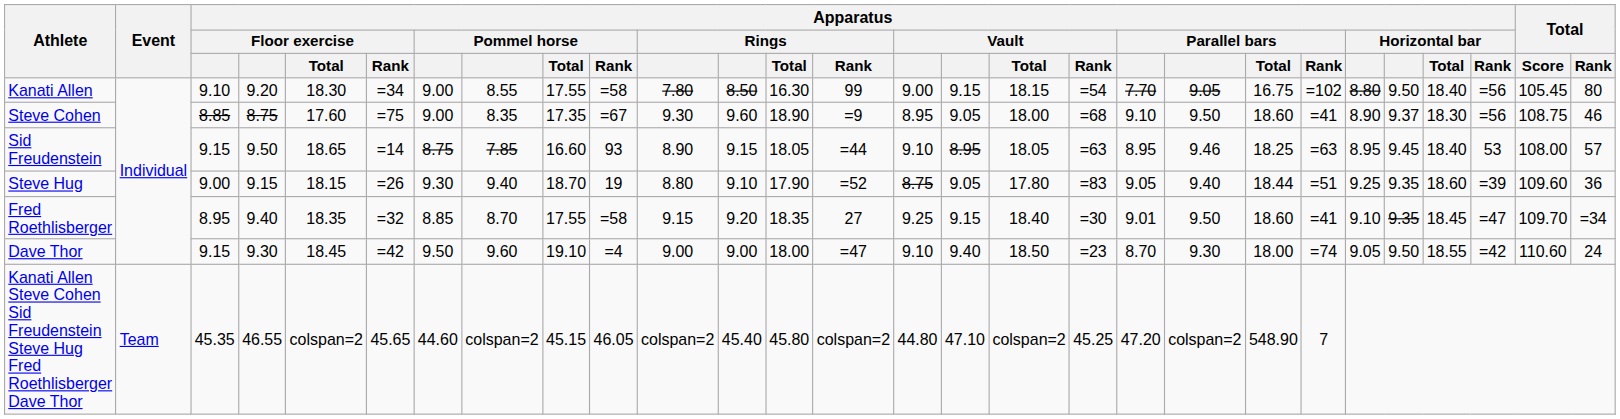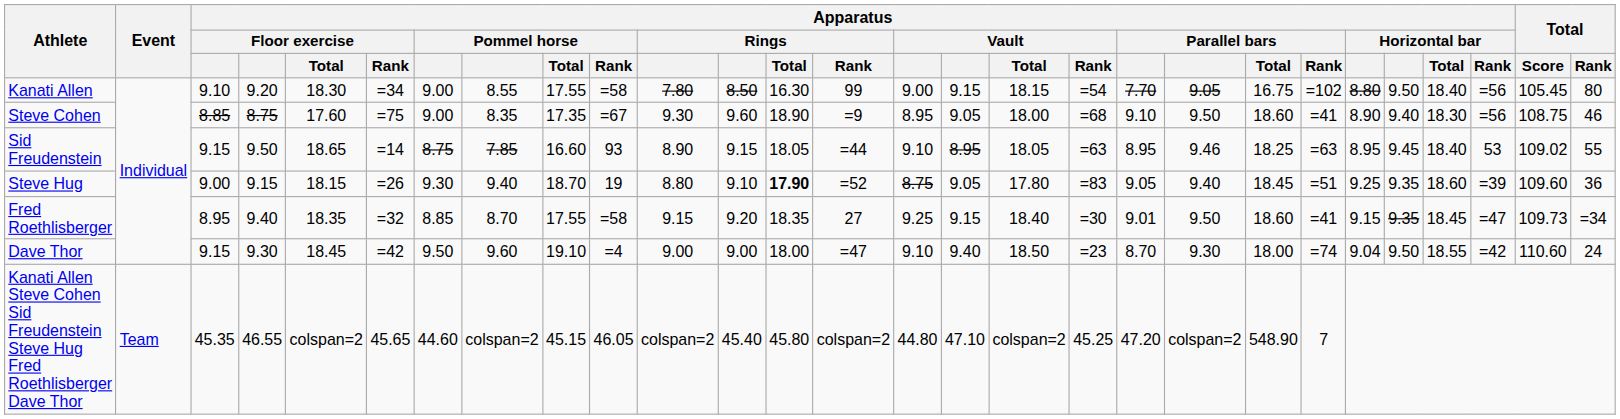(1404, 116) 9.37 -> (1404, 116) 9.40
(1543, 150) 108.00 -> (1543, 150) 109.02
(1593, 150) 57 -> (1593, 150) 55
(789, 184) normal -> (789, 184) bold
(1273, 184) 18.44 -> (1273, 184) 18.45
(1365, 218) 9.10 -> (1365, 218) 9.15
(1543, 218) 109.70 -> (1543, 218) 109.73
(1365, 252) 9.05 -> (1365, 252) 9.04
